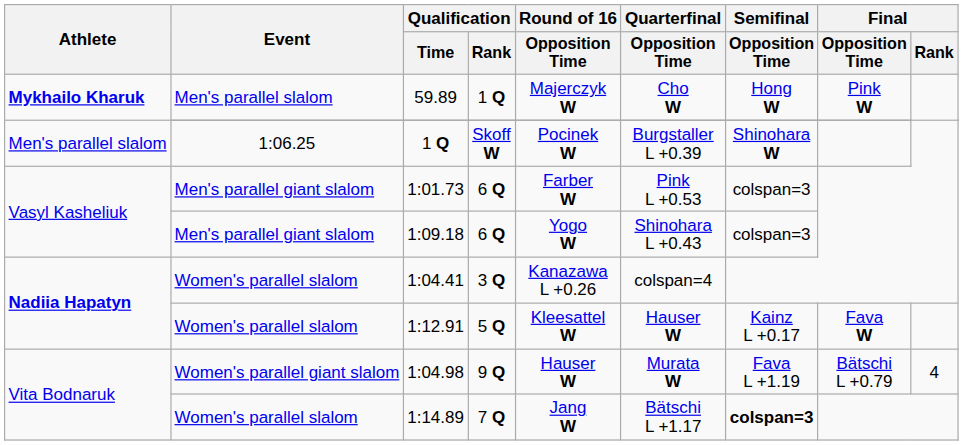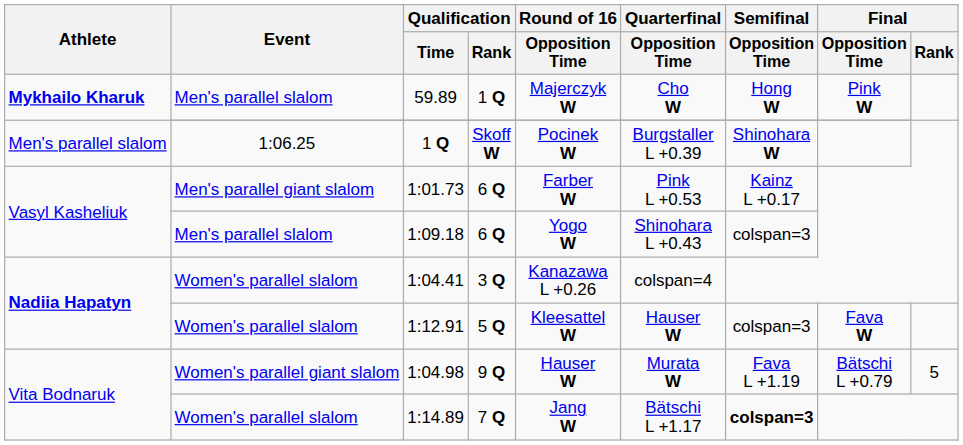(772, 189) colspan=3 -> (772, 189) Kainz L +0.17
(274, 235) Men's parallel giant slalom -> (254, 235) Men's parallel slalom
(772, 326) Kainz L +0.17 -> (772, 326) colspan=3
(934, 372) 4 -> (934, 372) 5
